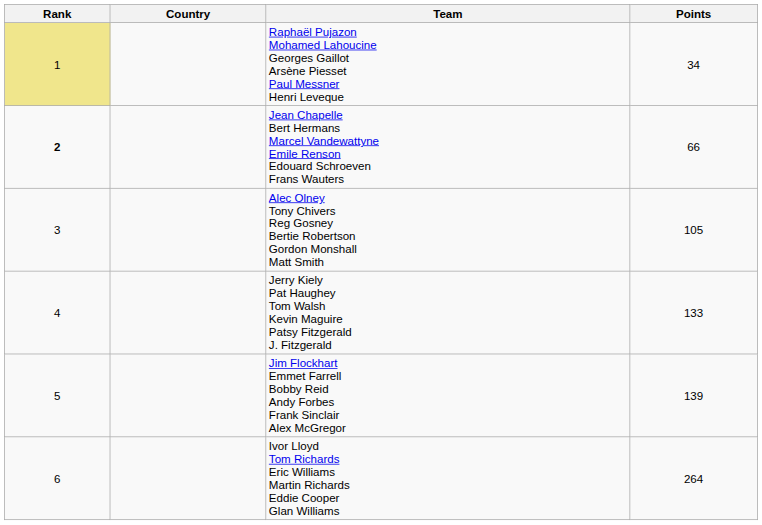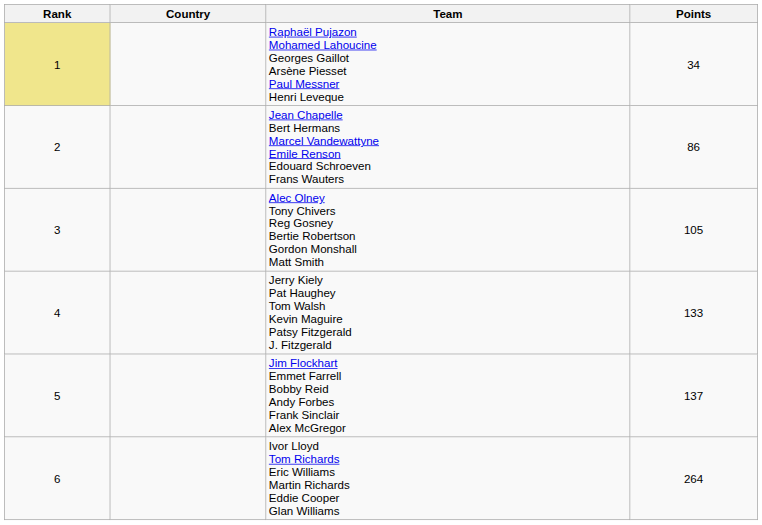(57, 147) bold -> (57, 147) normal
(694, 147) 66 -> (694, 147) 86
(694, 396) 139 -> (694, 396) 137
